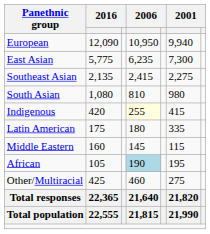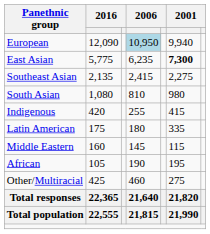(143, 42) no background -> (143, 42) lightblue background
(181, 59) normal -> (181, 59) bold
(137, 111) lightyellow background -> (137, 111) no background
(137, 163) lightblue background -> (137, 163) no background
